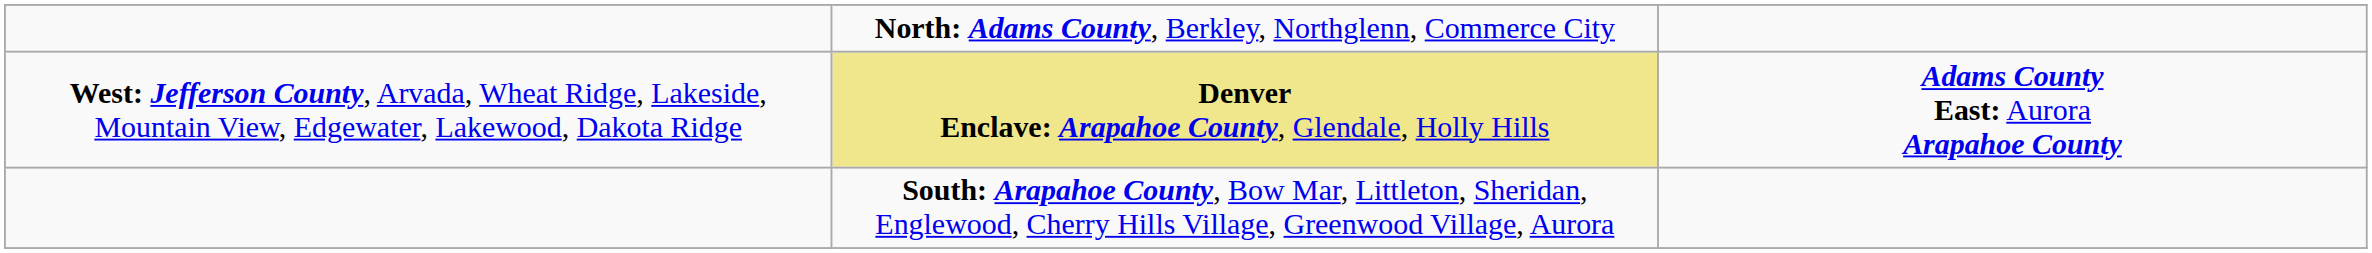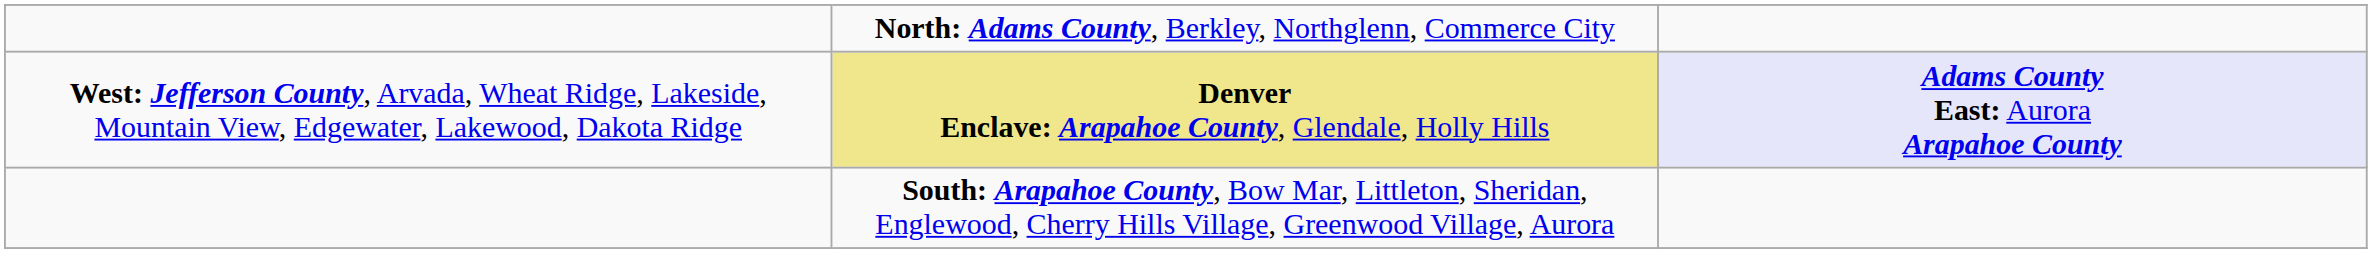(2012, 109) no background -> (2012, 109) lavender background
